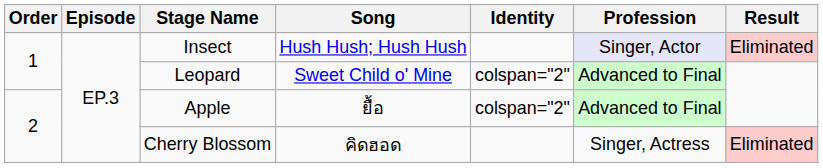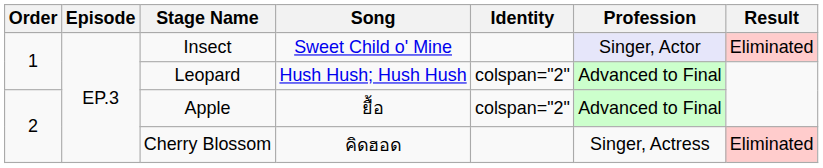(373, 47) Hush Hush; Hush Hush -> (373, 47) Sweet Child o' Mine
(373, 75) Sweet Child o' Mine -> (373, 75) Hush Hush; Hush Hush
